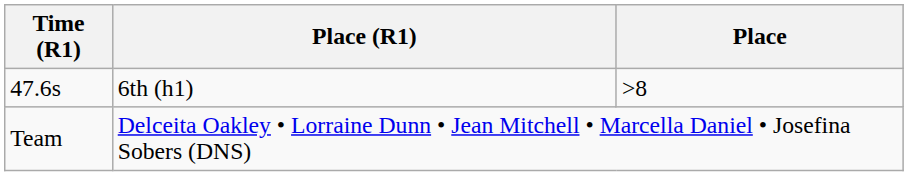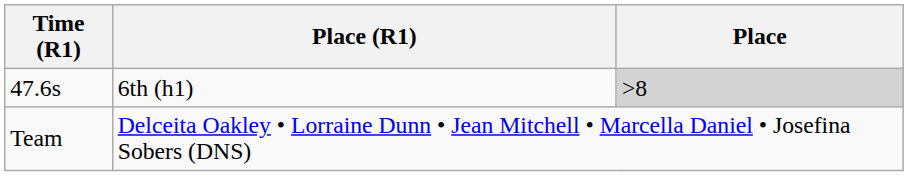(635, 87) no background -> (635, 87) lightgrey background
